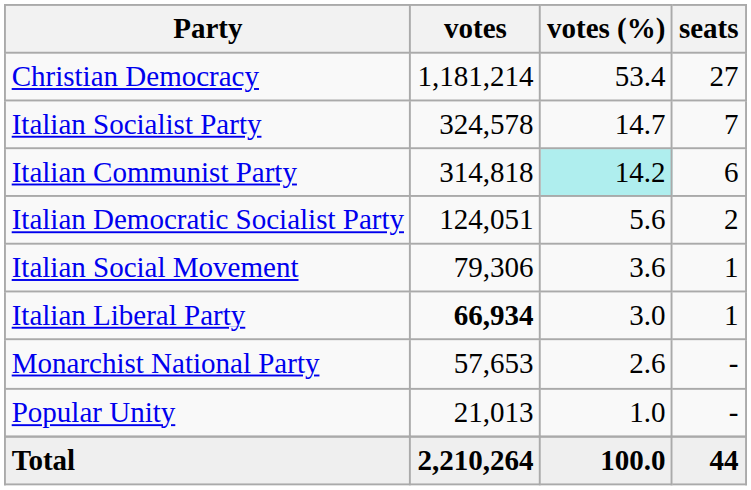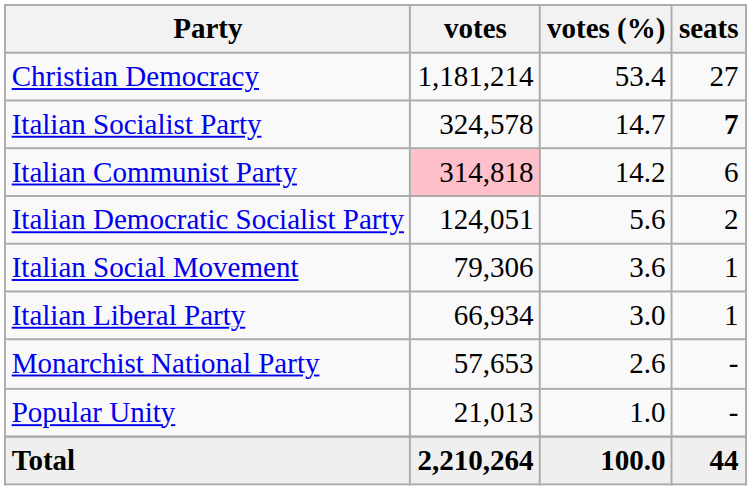(731, 124) normal -> (731, 124) bold
(486, 172) no background -> (486, 172) pink background
(640, 172) paleturquoise background -> (640, 172) no background
(494, 315) bold -> (494, 315) normal
